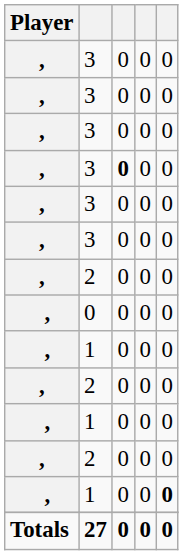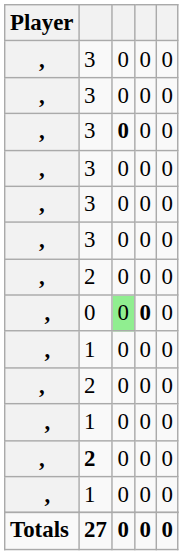(123, 131) normal -> (123, 131) bold
(123, 167) bold -> (123, 167) normal
(123, 312) no background -> (123, 312) lightgreen background
(145, 312) normal -> (145, 312) bold
(90, 458) normal -> (90, 458) bold
(167, 494) bold -> (167, 494) normal
